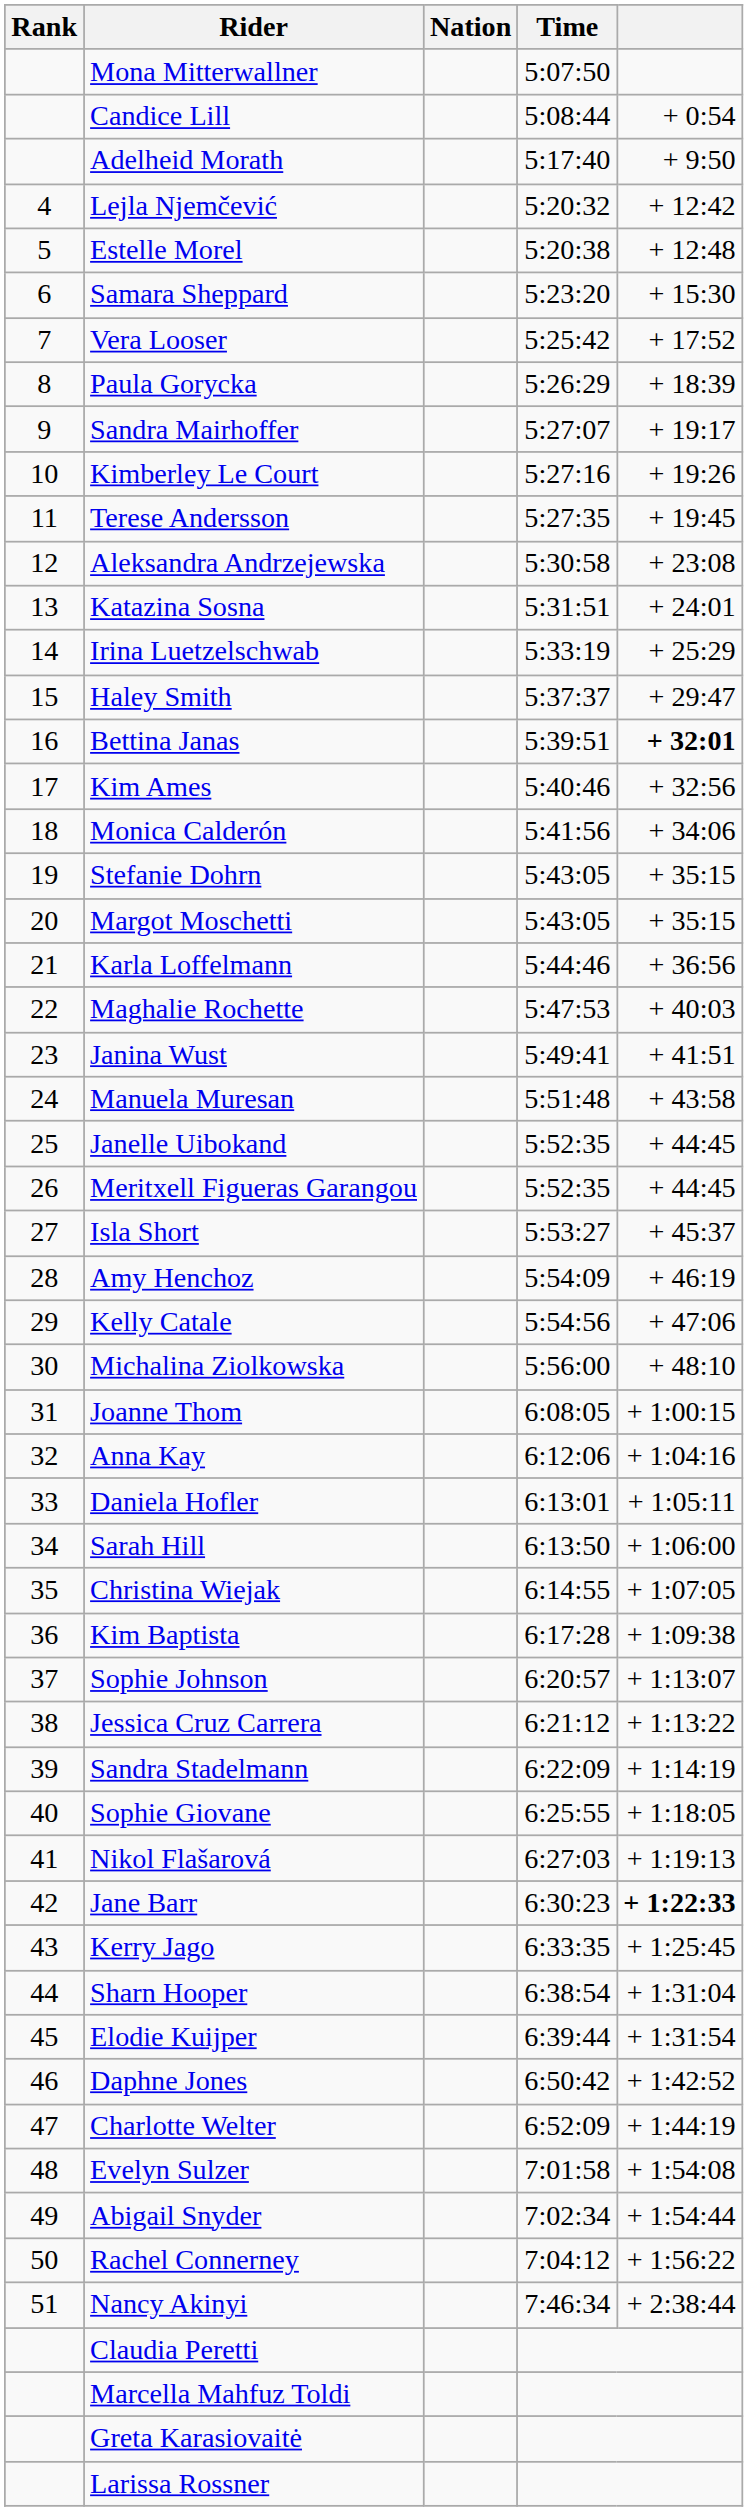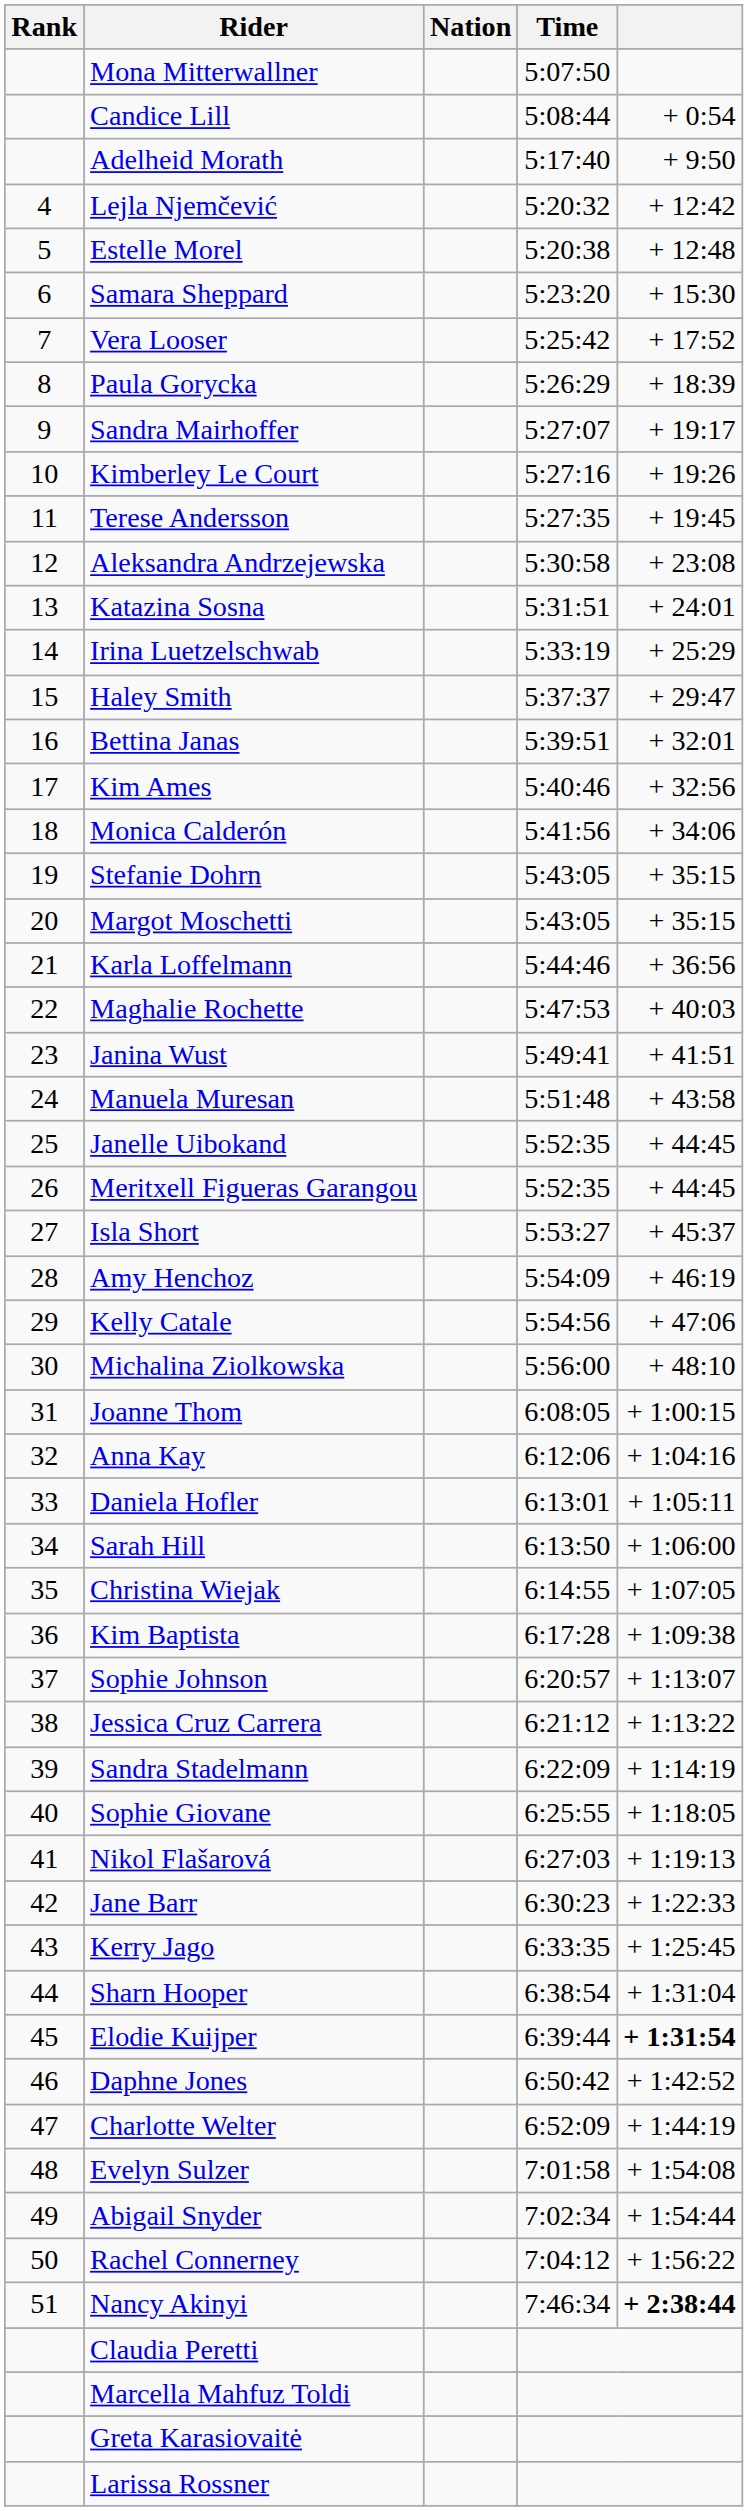(691, 741) bold -> (692, 741) normal
(679, 1902) bold -> (681, 1902) normal
(681, 2036) normal -> (679, 2036) bold
(681, 2304) normal -> (679, 2304) bold
